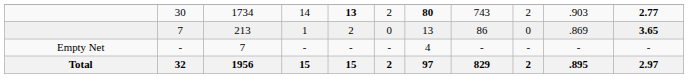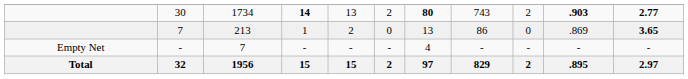(305, 13) normal -> (305, 13) bold
(351, 13) bold -> (351, 13) normal
(578, 13) normal -> (578, 13) bold
